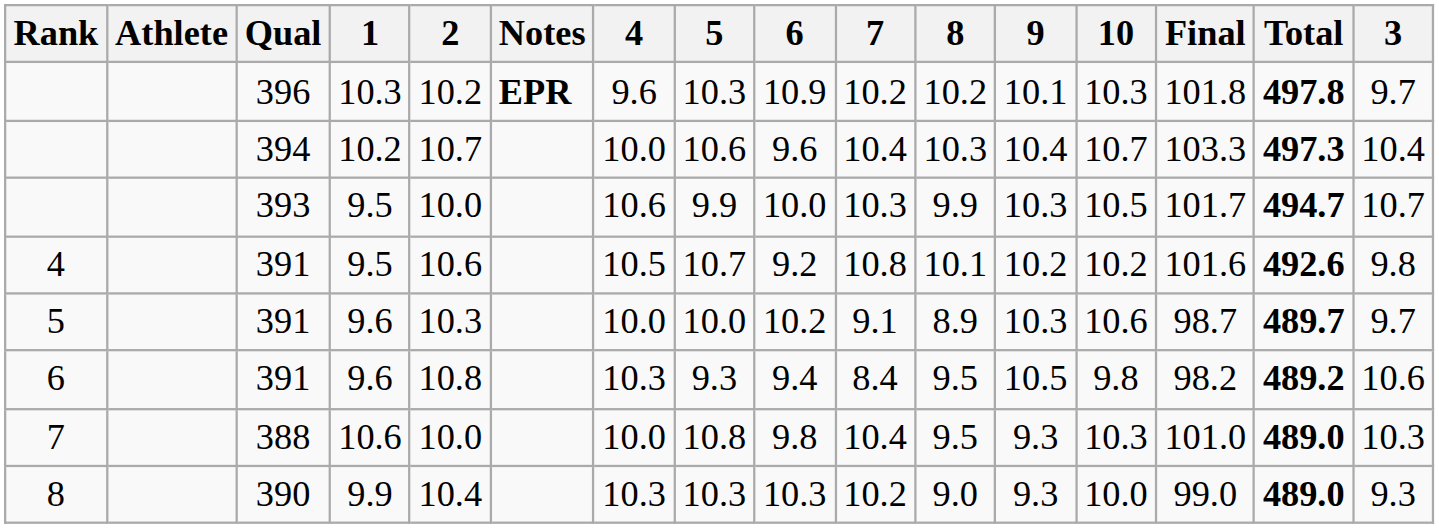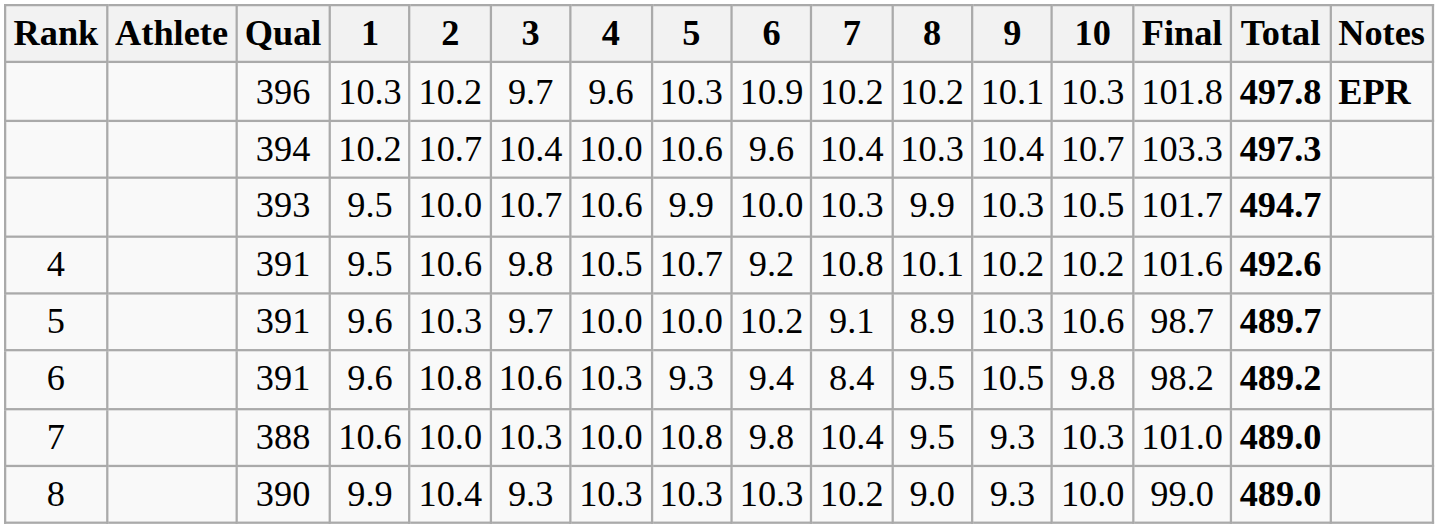columns swapped: (1393, 33) <-> (542, 33)
